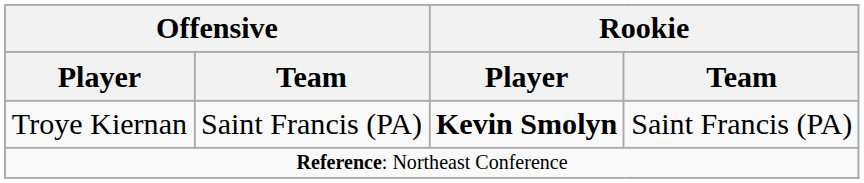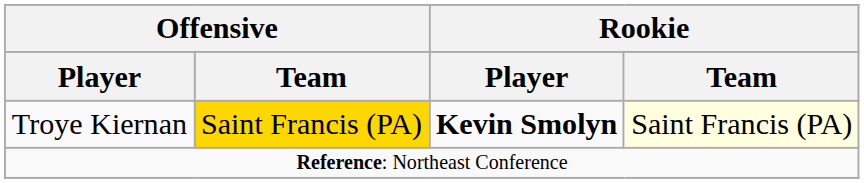(311, 123) no background -> (311, 123) gold background
(742, 123) no background -> (742, 123) lightyellow background
